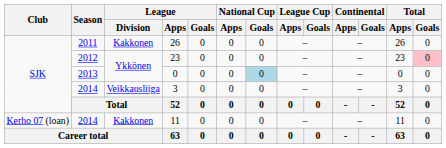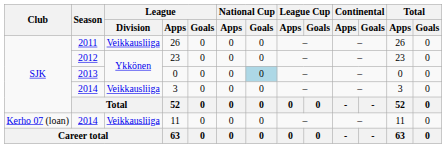(133, 43) Kakkonen -> (133, 43) Veikkausliiga
(427, 58) pink background -> (427, 58) no background
(133, 120) Kakkonen -> (133, 120) Veikkausliiga
